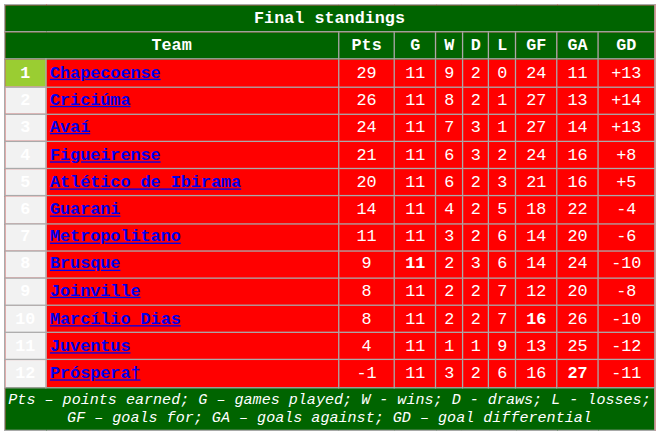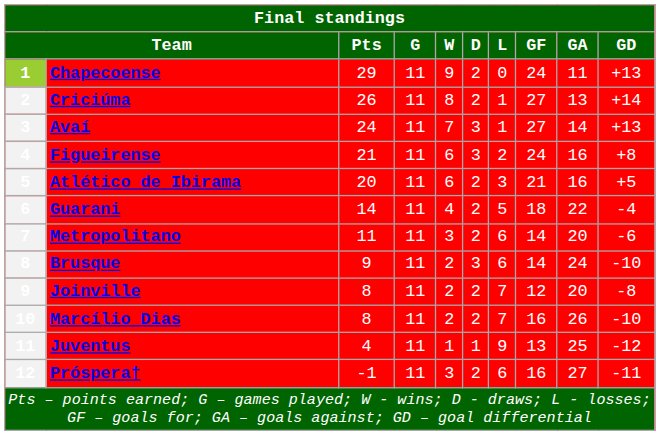(415, 264) bold -> (415, 264) normal
(536, 319) bold -> (536, 319) normal
(577, 374) bold -> (577, 374) normal
